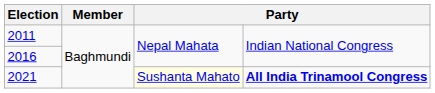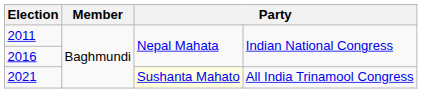(337, 77) bold -> (330, 77) normal
